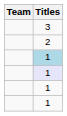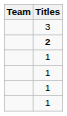(48, 42) normal -> (48, 42) bold
(48, 57) lightblue background -> (48, 57) no background
(48, 73) lavender background -> (48, 73) no background
